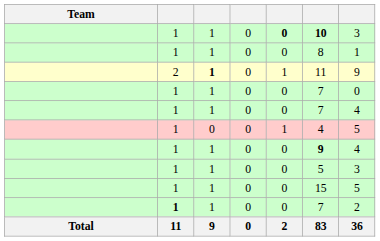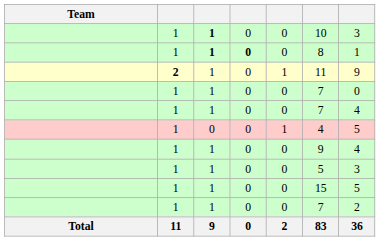(212, 33) normal -> (212, 33) bold
(284, 33) bold -> (284, 33) normal
(321, 33) bold -> (321, 33) normal
(212, 52) normal -> (212, 52) bold
(248, 52) normal -> (248, 52) bold
(176, 72) normal -> (176, 72) bold
(212, 72) bold -> (212, 72) normal
(321, 149) bold -> (321, 149) normal
(176, 207) bold -> (176, 207) normal
